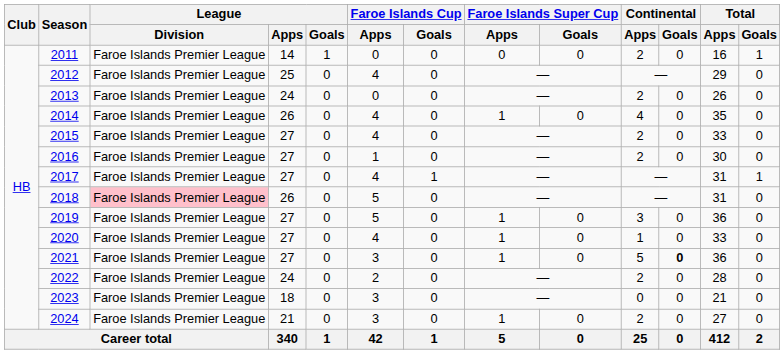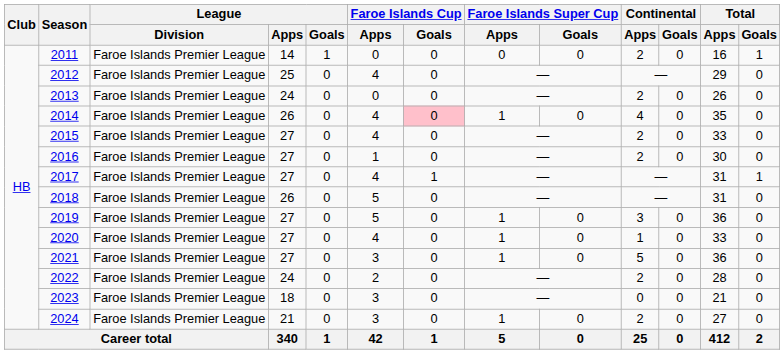(434, 116) no background -> (434, 116) pink background
(179, 197) pink background -> (179, 197) no background
(680, 258) bold -> (680, 258) normal
